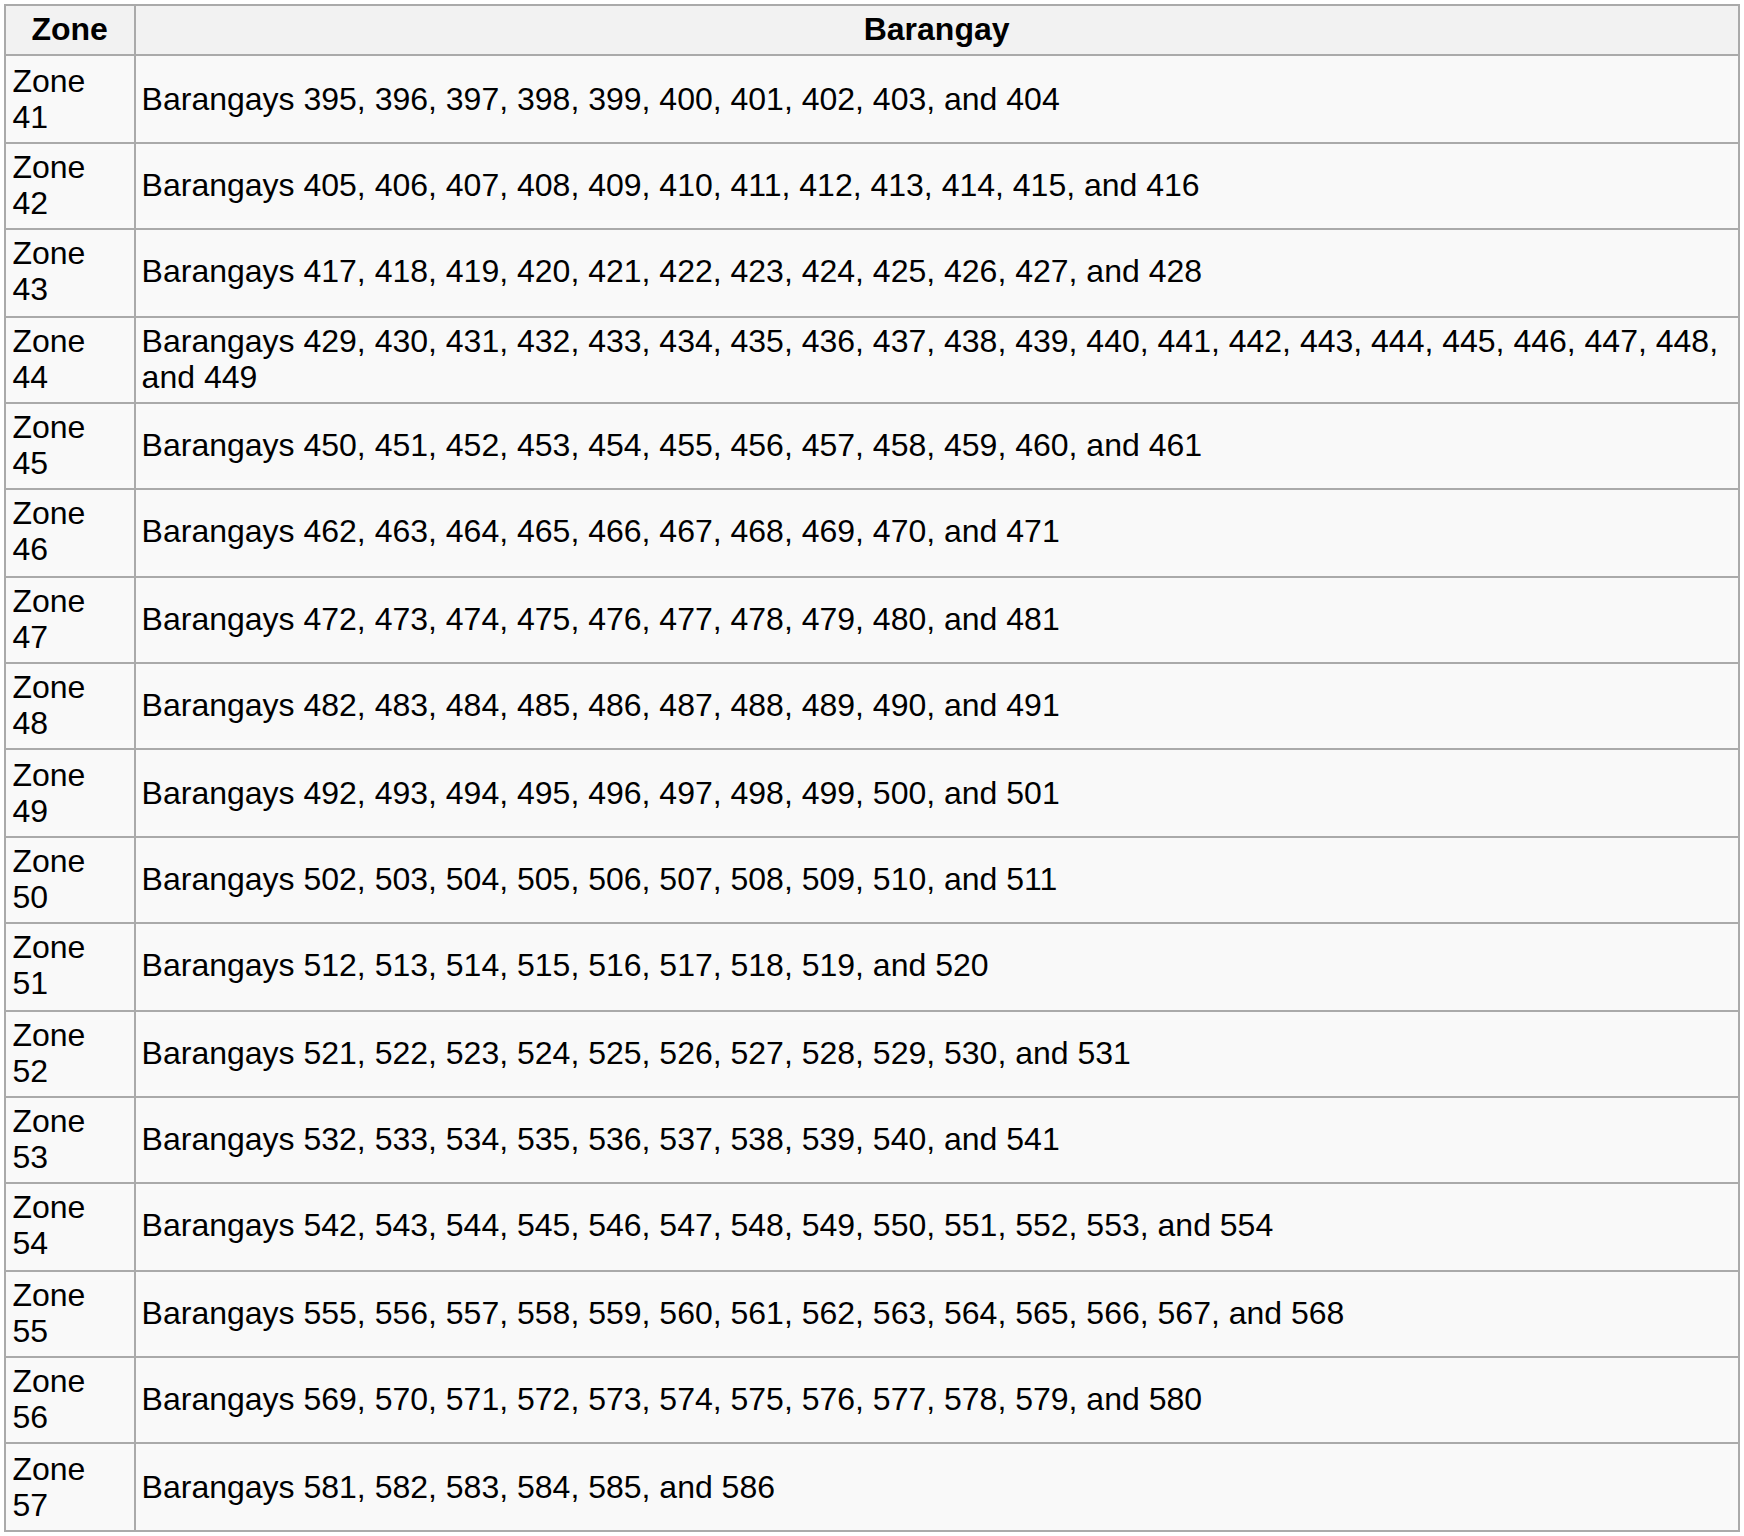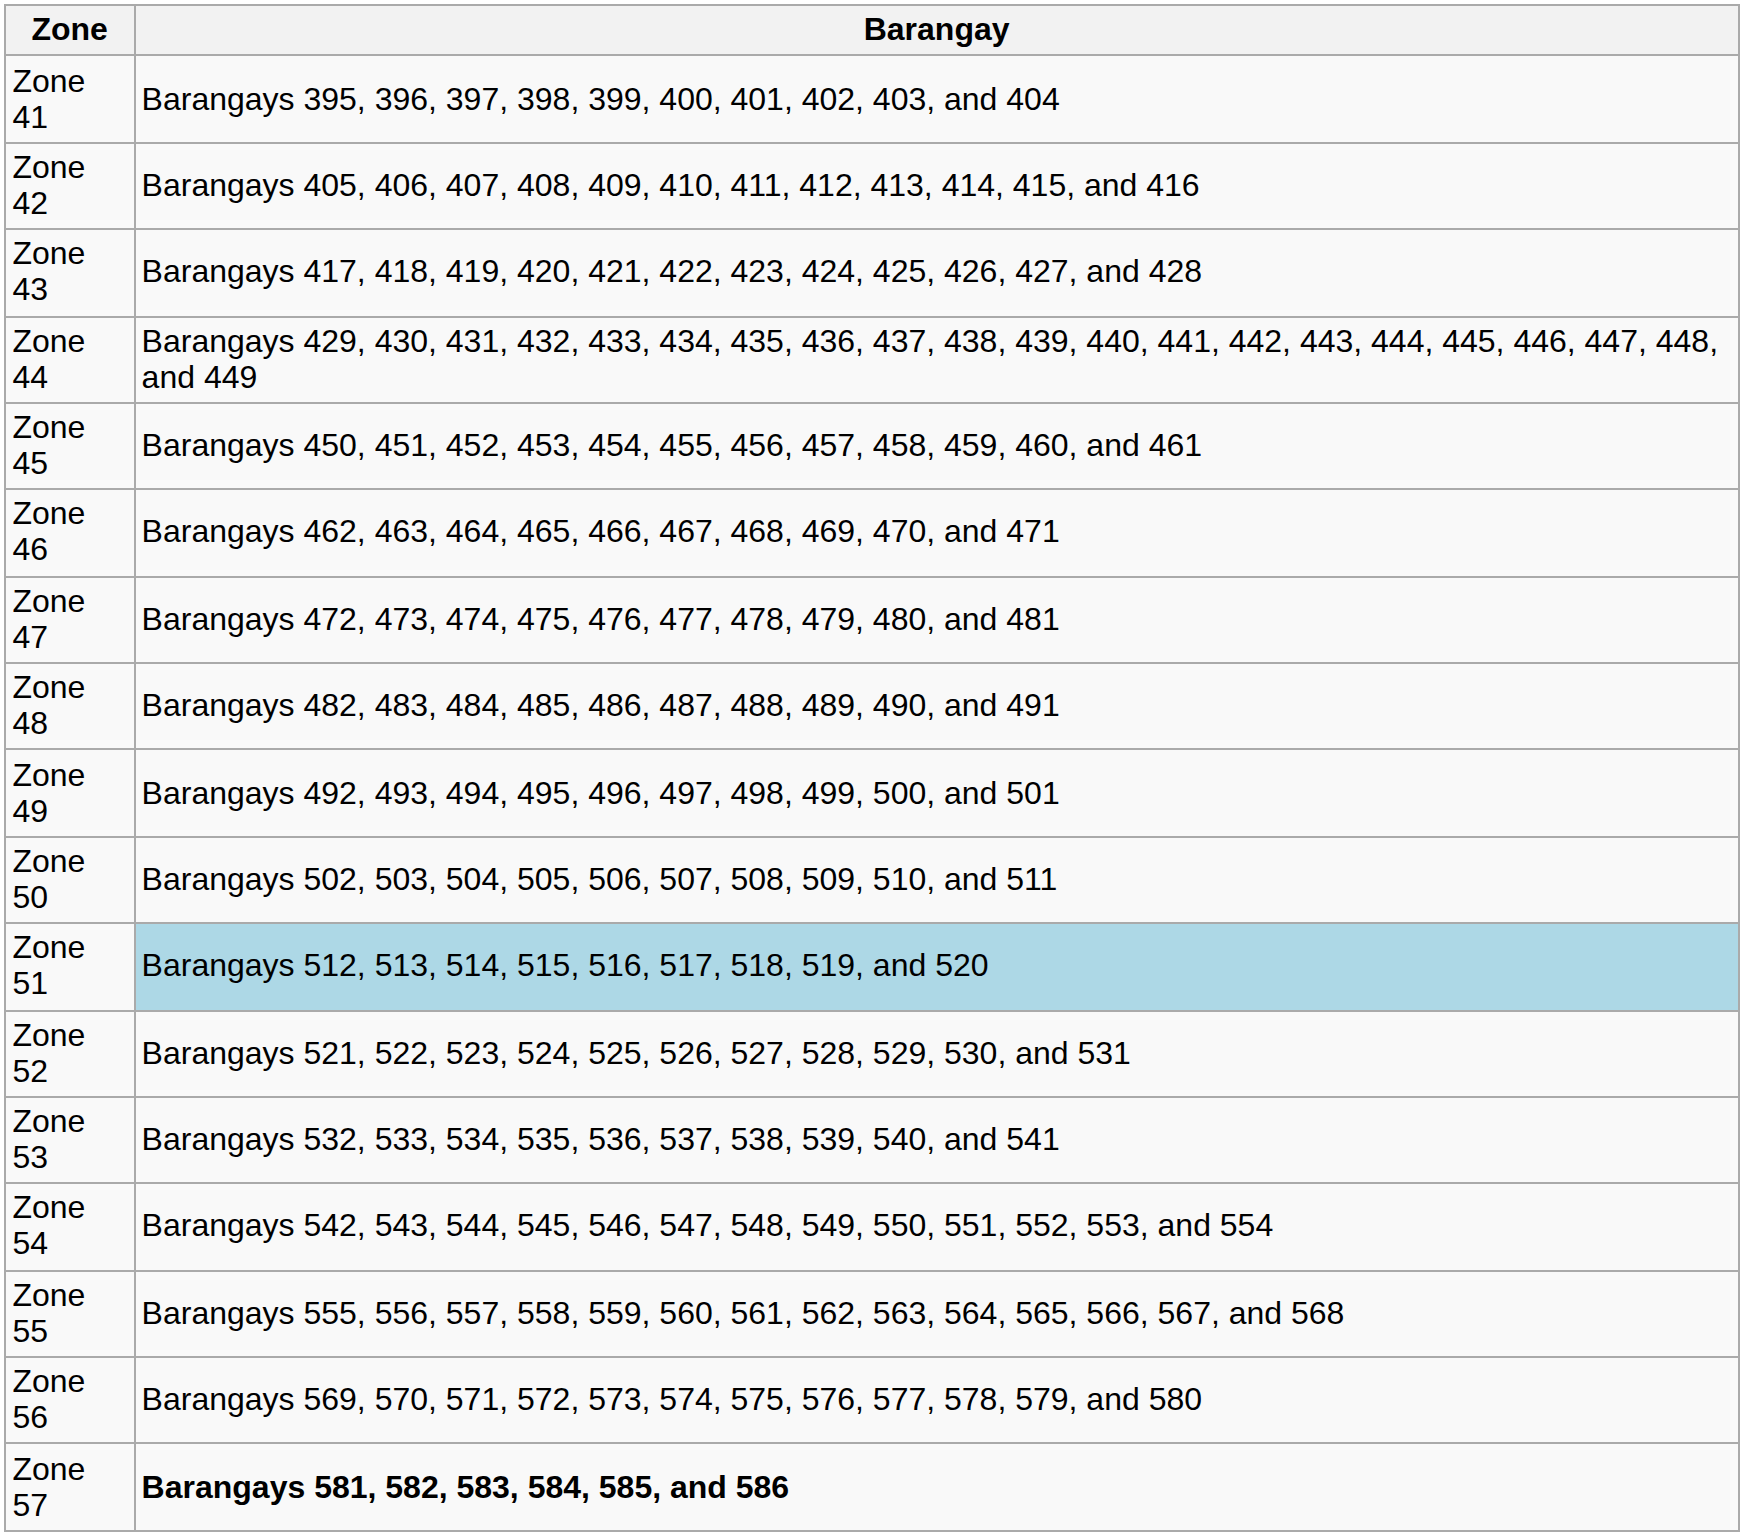(565, 966) no background -> (565, 966) lightblue background
(458, 1486) normal -> (465, 1486) bold
